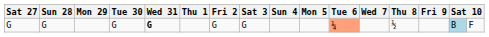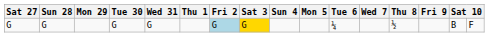(149, 25) bold -> (149, 25) normal
(214, 25) no background -> (214, 25) lightblue background
(244, 25) no background -> (244, 25) gold background
(334, 25) lightsalmon background -> (334, 25) no background
(454, 25) lightblue background -> (454, 25) no background
